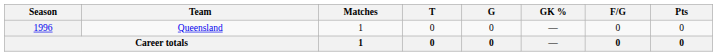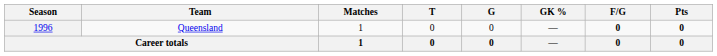(618, 28) normal -> (618, 28) bold
(682, 28) normal -> (682, 28) bold
